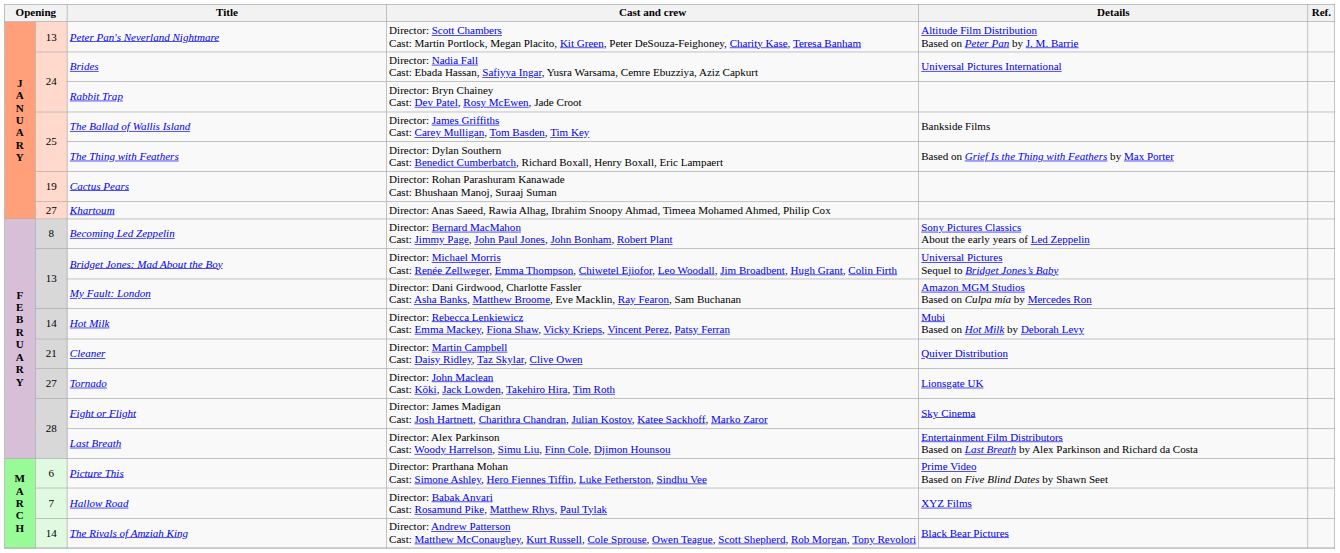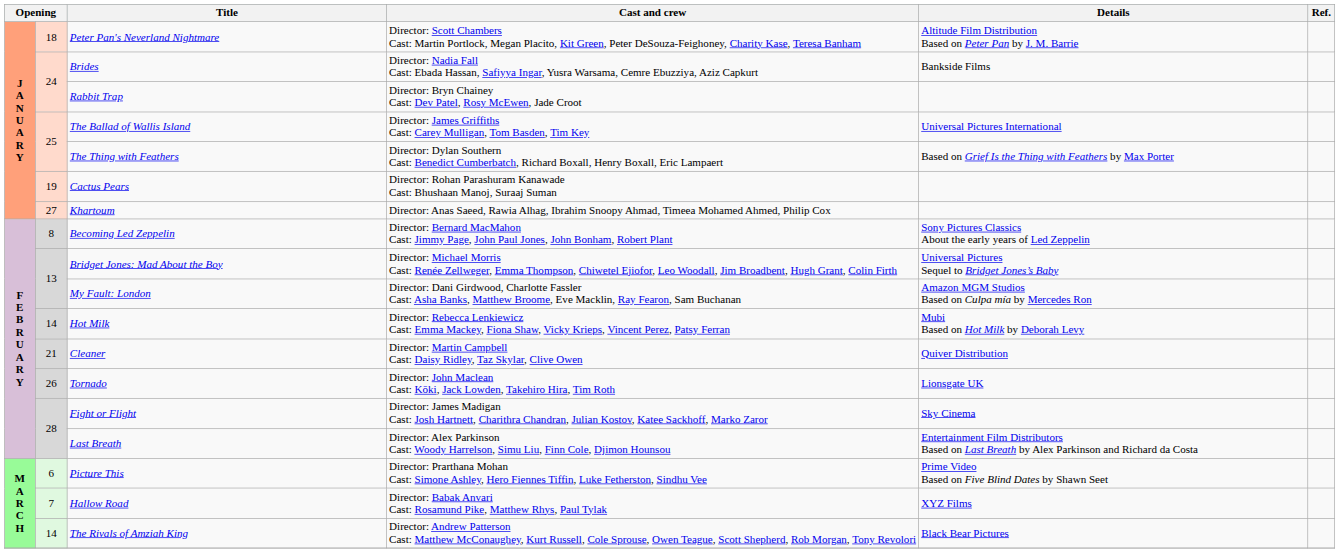(51, 36) 13 -> (51, 36) 18
(991, 66) Universal Pictures International -> (956, 66) Bankside Films
(956, 126) Bankside Films -> (991, 126) Universal Pictures International
(51, 383) 27 -> (51, 383) 26
